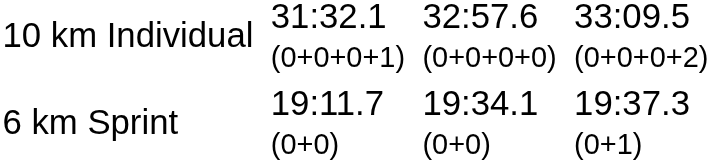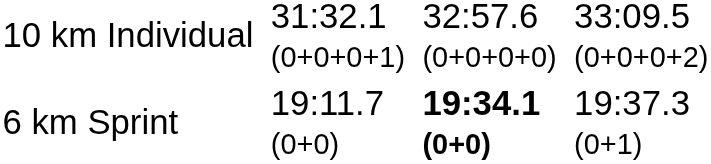(480, 122) normal -> (481, 122) bold
